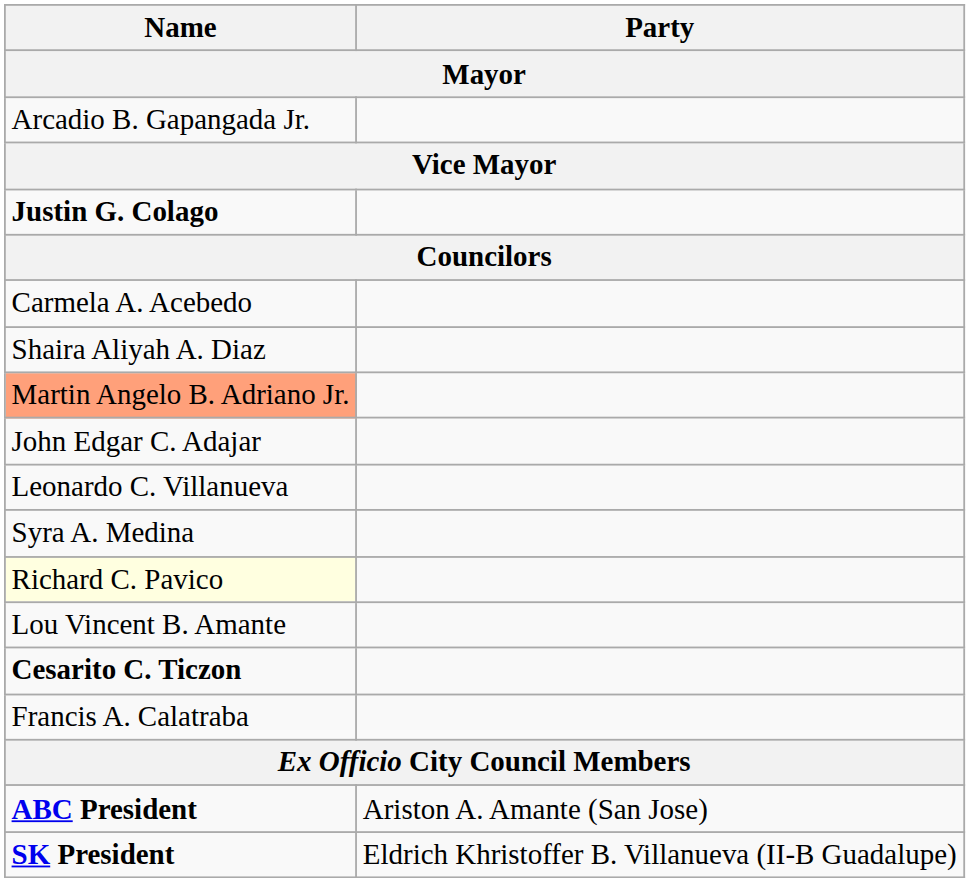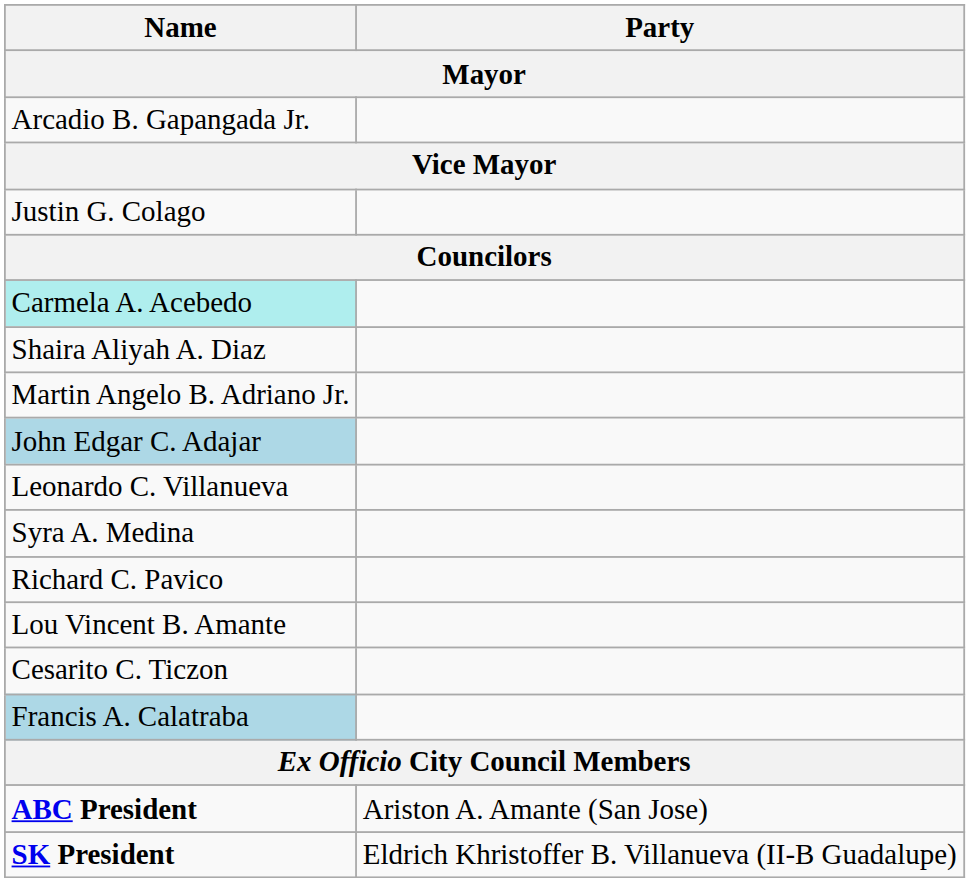(115, 211) bold -> (109, 211) normal
(132, 303) no background -> (132, 303) paleturquoise background
(181, 394) lightsalmon background -> (181, 394) no background
(136, 440) no background -> (136, 440) lightblue background
(117, 578) lightyellow background -> (117, 578) no background
(126, 670) bold -> (120, 670) normal
(130, 716) no background -> (130, 716) lightblue background
